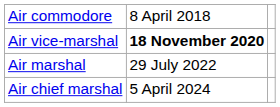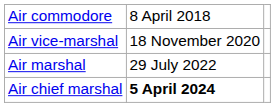(197, 41) bold -> (195, 41) normal
(170, 89) normal -> (172, 89) bold
